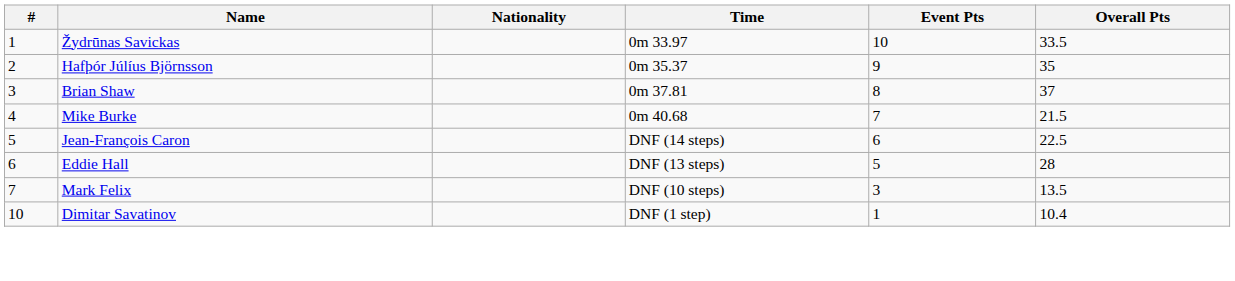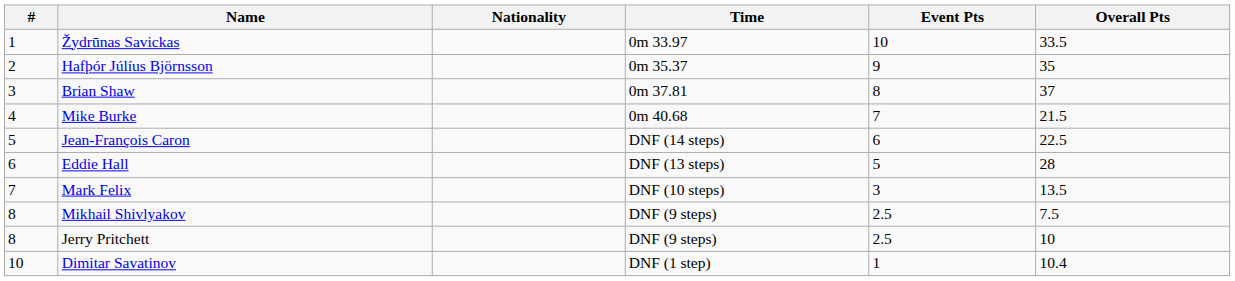+ row: (124, 214)
+ row: (106, 238)
